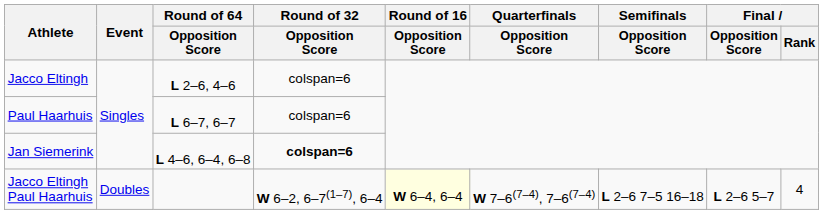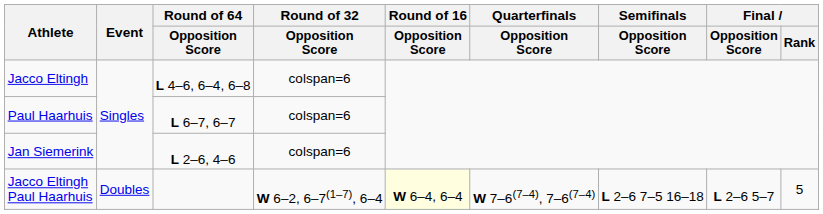(203, 86) L 2–6, 4–6 -> (203, 86) L 4–6, 6–4, 6–8
(203, 159) L 4–6, 6–4, 6–8 -> (203, 159) L 2–6, 4–6
(320, 152) bold -> (320, 152) normal
(800, 190) 4 -> (800, 190) 5
